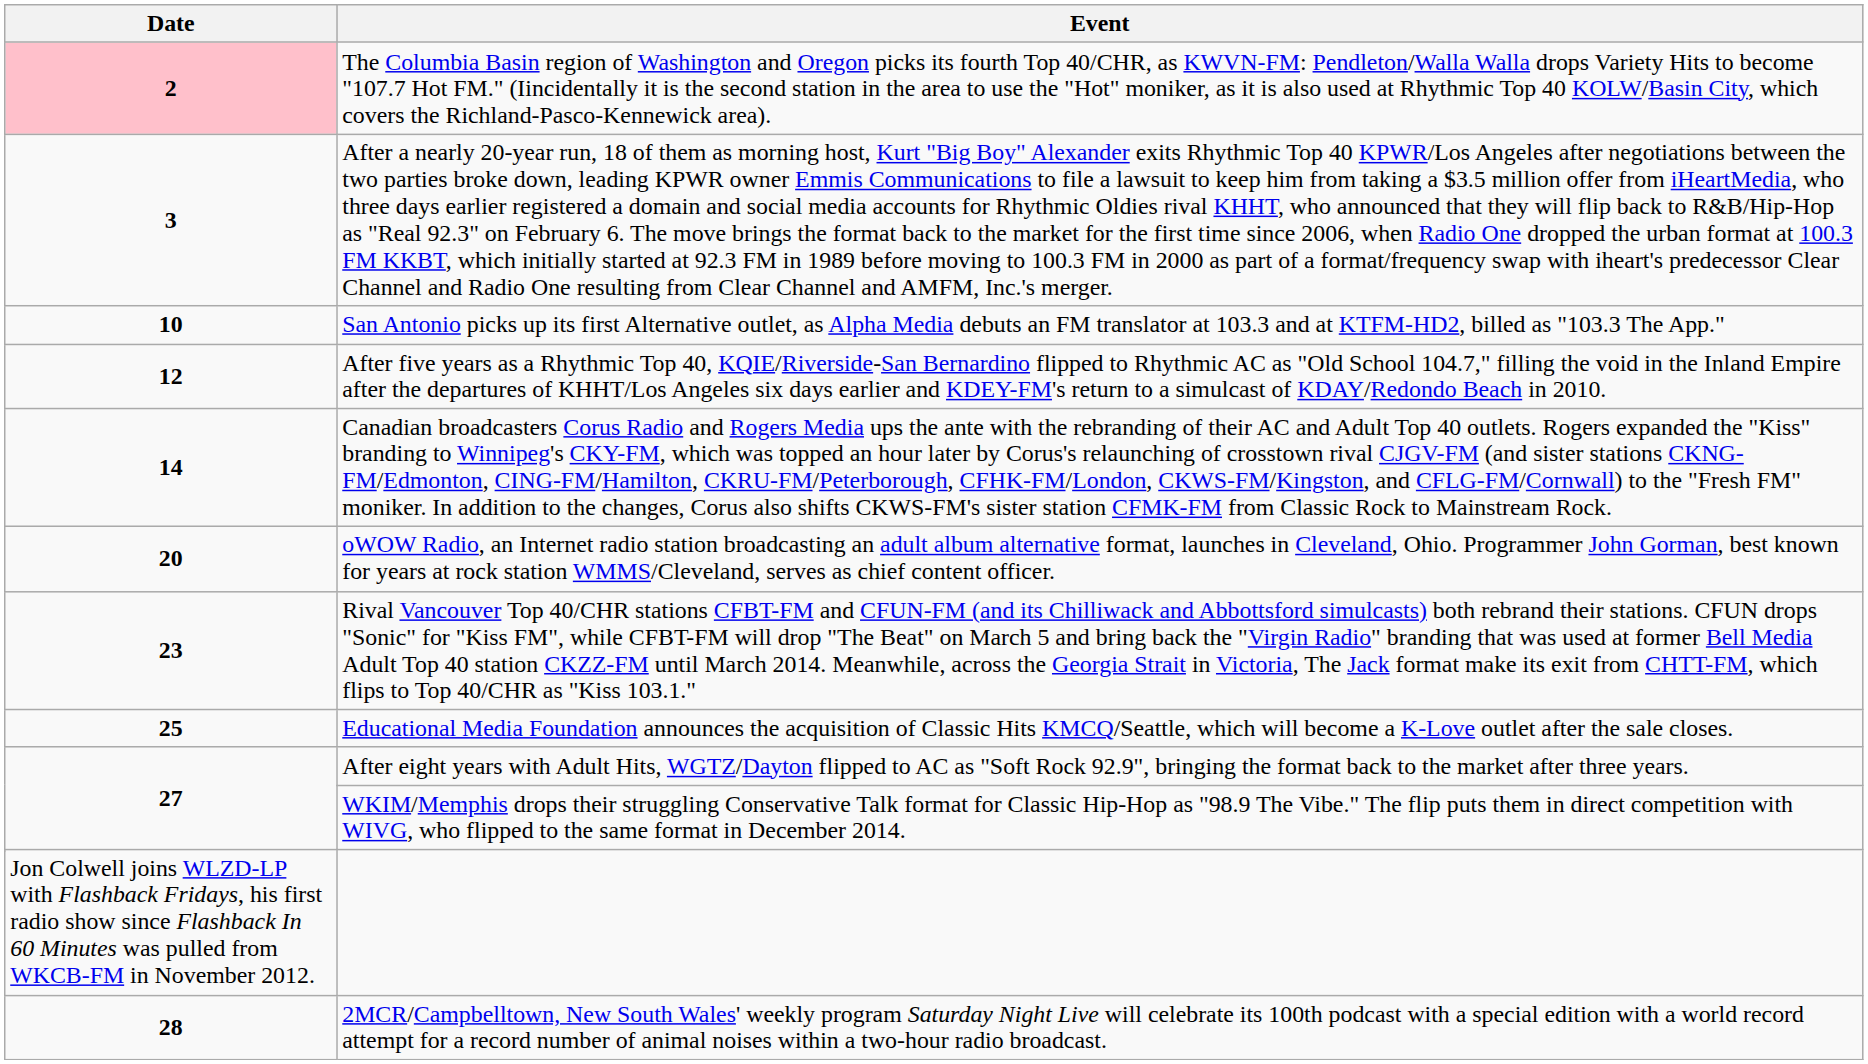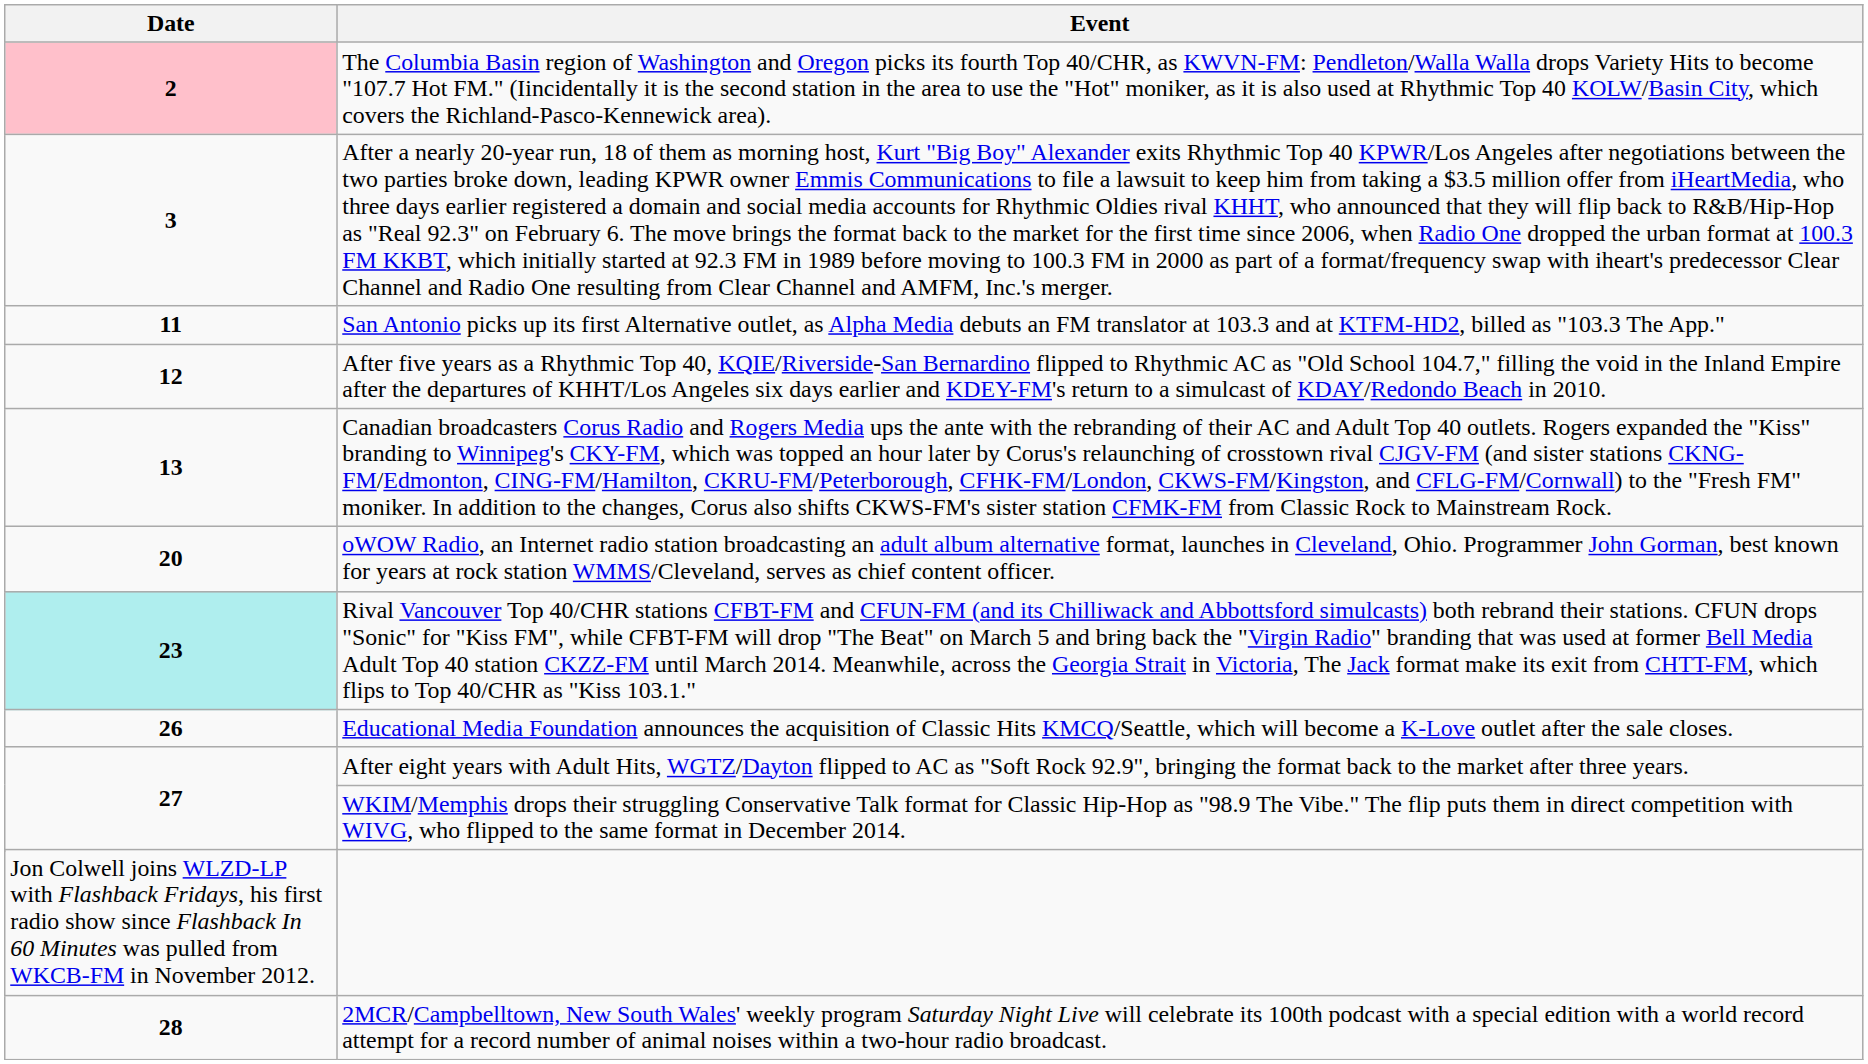(171, 324) 10 -> (171, 324) 11
(171, 467) 14 -> (171, 467) 13
(171, 650) no background -> (171, 650) paleturquoise background
(171, 728) 25 -> (171, 728) 26
